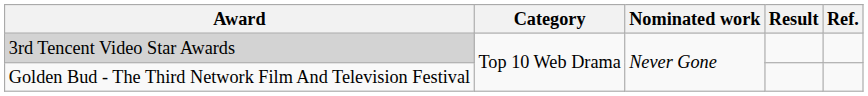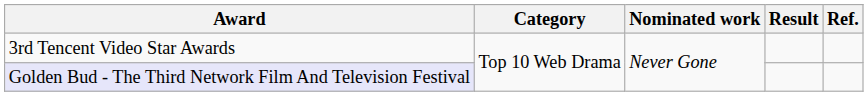(122, 47) lightgrey background -> (122, 47) no background
(239, 76) no background -> (239, 76) lavender background
